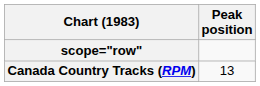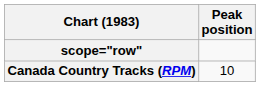(227, 71) 13 -> (227, 71) 10
